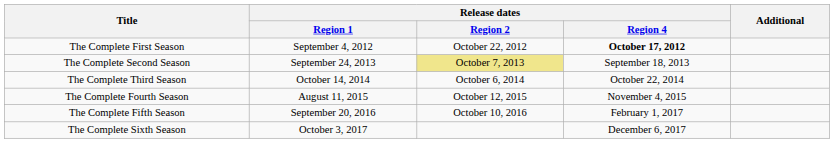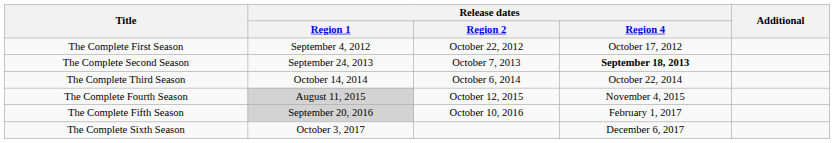(647, 46) bold -> (645, 46) normal
(490, 63) khaki background -> (486, 63) no background
(647, 63) normal -> (645, 63) bold
(333, 96) no background -> (331, 96) lightgrey background
(333, 113) no background -> (331, 113) lightgrey background
